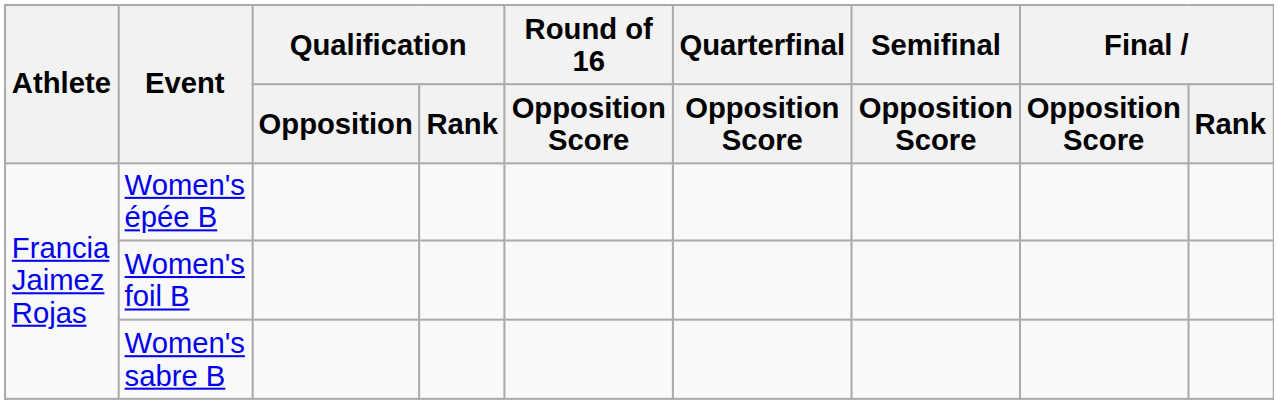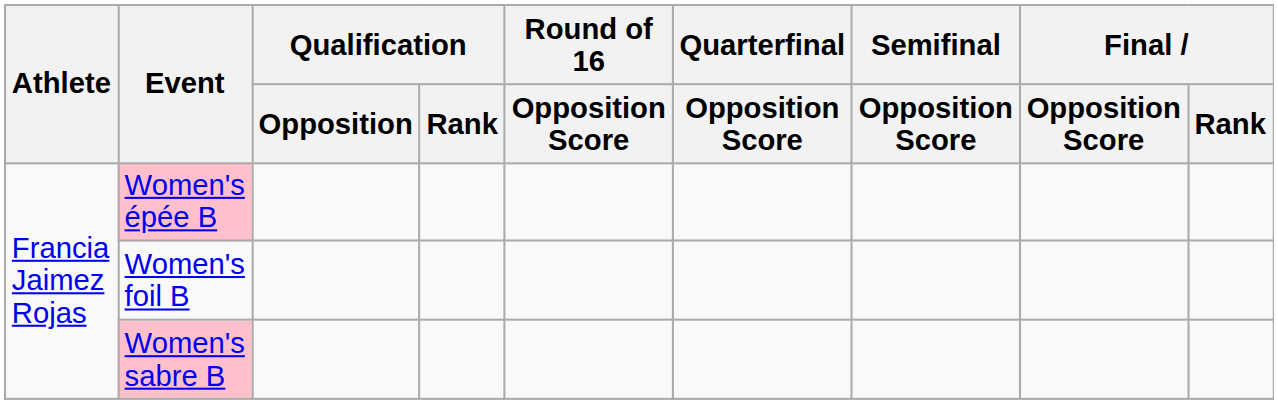(185, 202) no background -> (185, 202) pink background
(185, 359) no background -> (185, 359) pink background
